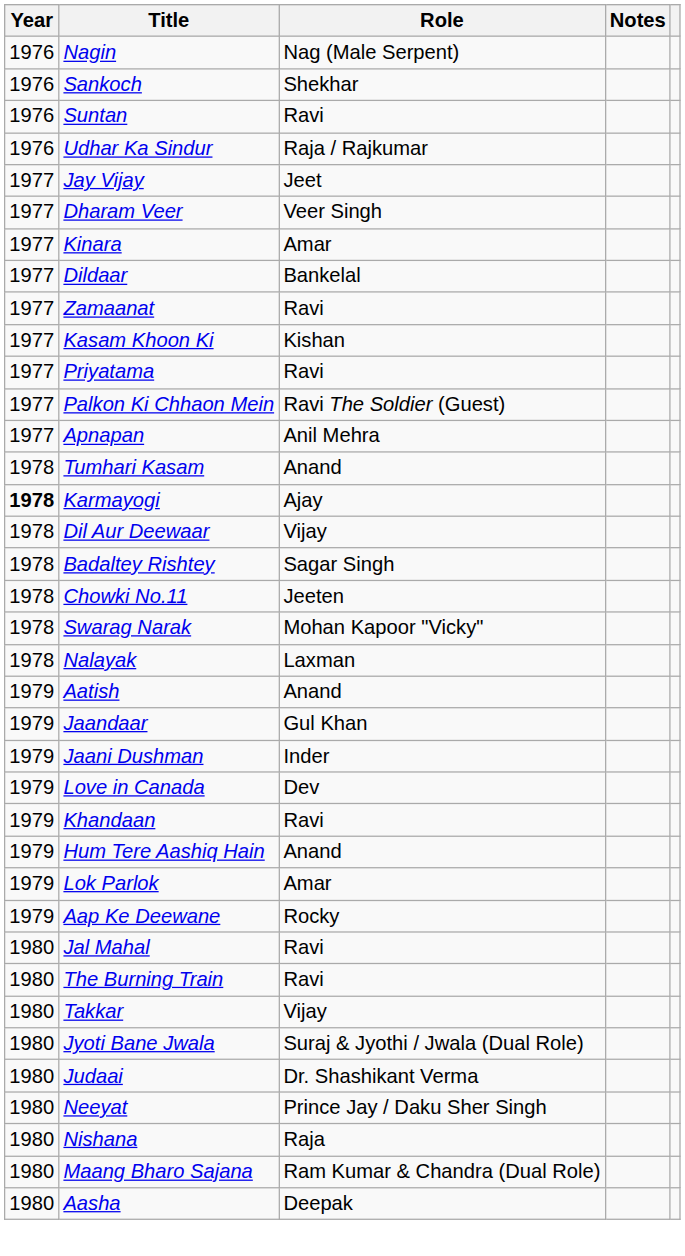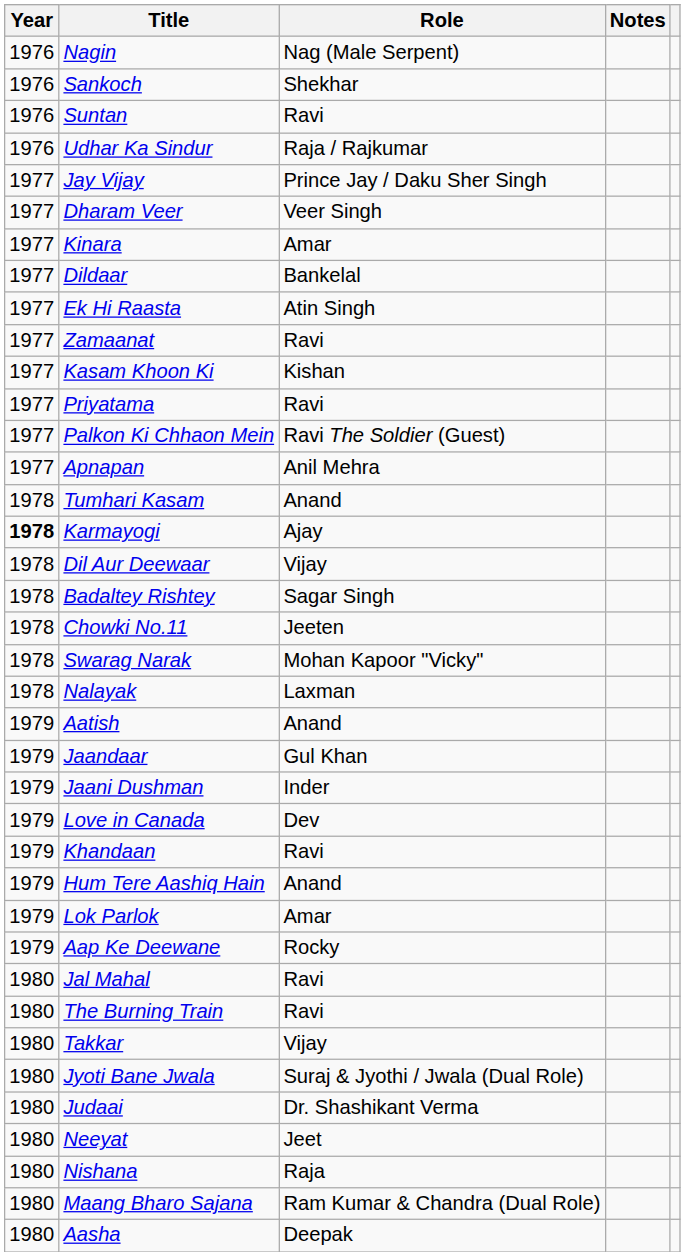(302, 180) Jeet -> (415, 180) Prince Jay / Daku Sher Singh
+ row: (122, 308)
(415, 1107) Prince Jay / Daku Sher Singh -> (302, 1139) Jeet
